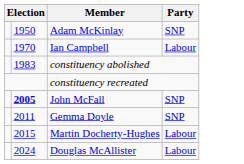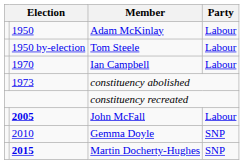(175, 30) SNP -> (221, 30) Labour
+ row: (115, 47)
(25, 64) 1983 -> (23, 82) 1973
(175, 99) SNP -> (221, 116) Labour
(24, 116) 2011 -> (23, 133) 2010
(25, 133) normal -> (23, 151) bold
(180, 133) Labour -> (215, 151) SNP
- row: (93, 151)
